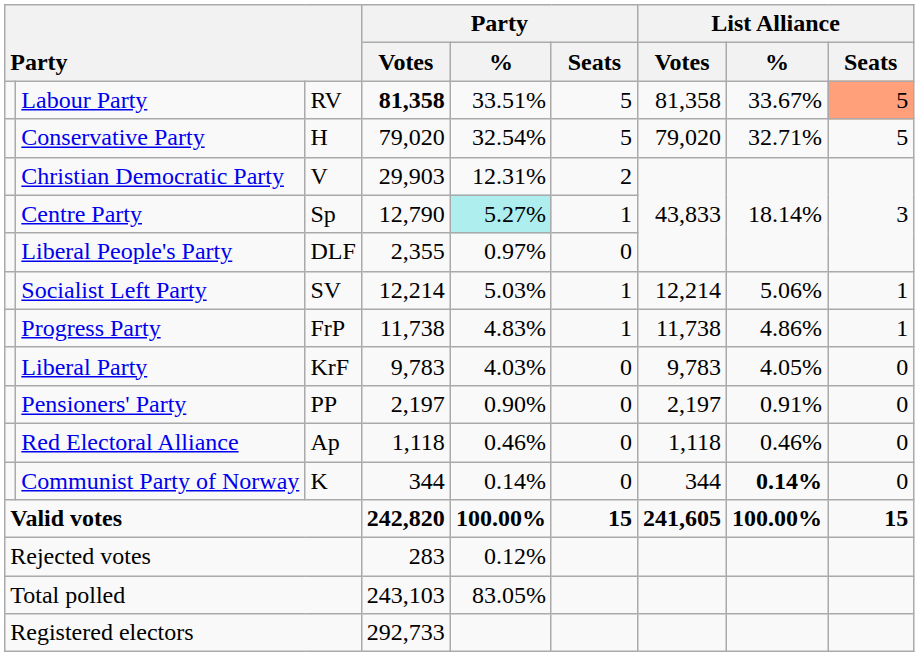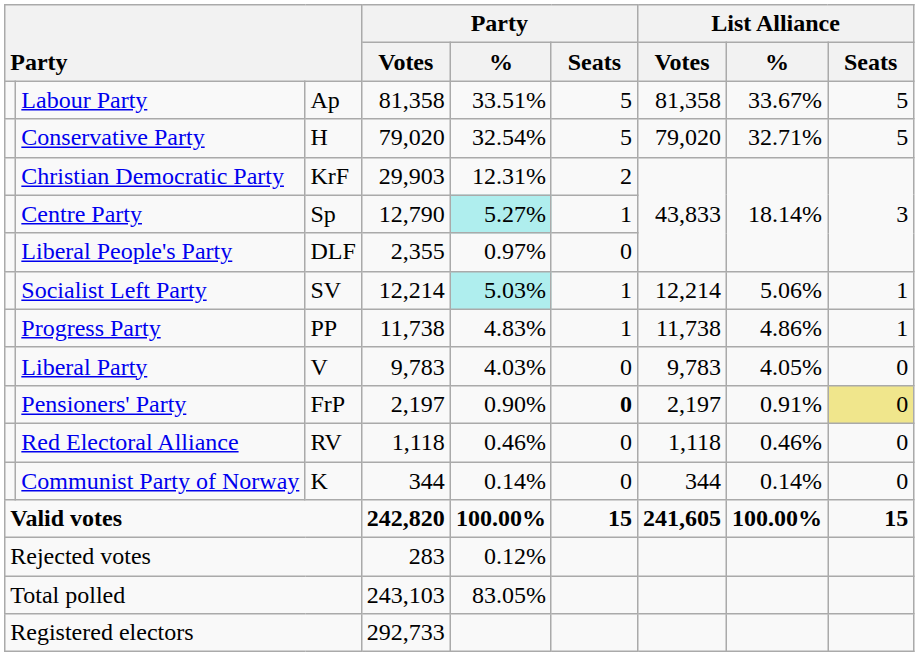(326, 99) RV -> (325, 99) Ap
(412, 99) bold -> (412, 99) normal
(902, 99) lightsalmon background -> (902, 99) no background
(319, 175) V -> (330, 175) KrF
(515, 289) no background -> (515, 289) paleturquoise background
(328, 328) FrP -> (324, 328) PP
(330, 366) KrF -> (319, 366) V
(324, 404) PP -> (328, 404) FrP
(626, 404) normal -> (626, 404) bold
(902, 404) no background -> (902, 404) khaki background
(325, 442) Ap -> (326, 442) RV
(789, 480) bold -> (791, 480) normal
